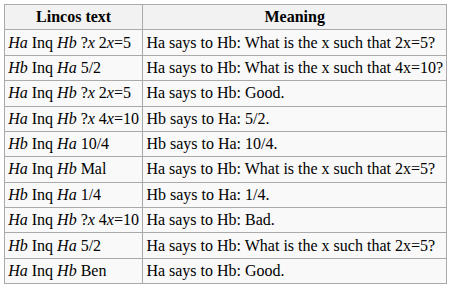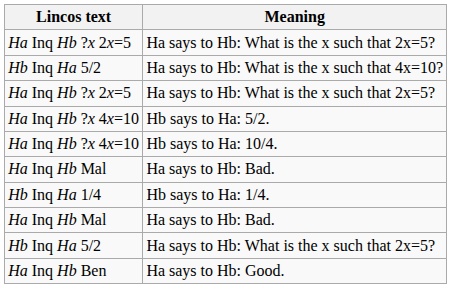(215, 93) Ha says to Hb: Good. -> (291, 93) Ha says to Hb: What is the x such that 2x=5?
(59, 144) Hb Inq Ha 10/4 -> (74, 144) Ha Inq Hb ?x 4x=10
(291, 169) Ha says to Hb: What is the x such that 2x=5? -> (211, 169) Ha says to Hb: Bad.
(74, 220) Ha Inq Hb ?x 4x=10 -> (57, 220) Ha Inq Hb Mal
